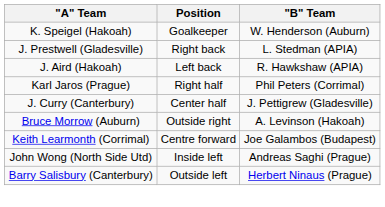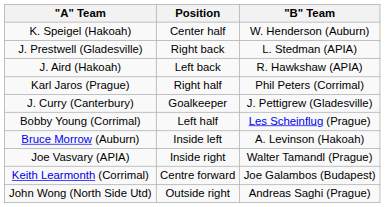(198, 31) Goalkeeper -> (198, 31) Center half
(198, 103) Center half -> (198, 103) Goalkeeper
+ row: (80, 121)
(198, 121) Outside right -> (198, 139) Inside left
+ row: (80, 157)
(198, 157) Inside left -> (198, 193) Outside right
- row: (81, 175)
